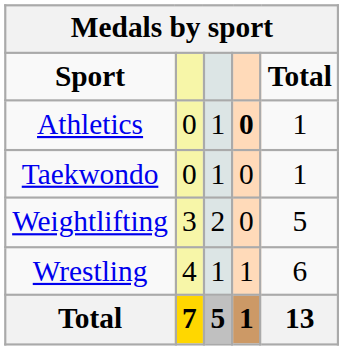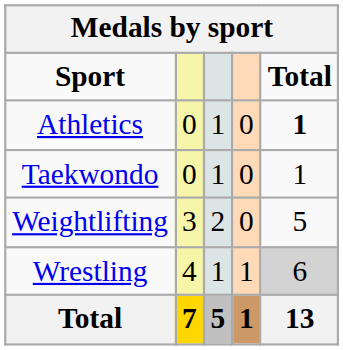(246, 125) bold -> (246, 125) normal
(300, 125) normal -> (300, 125) bold
(300, 270) no background -> (300, 270) lightgrey background
